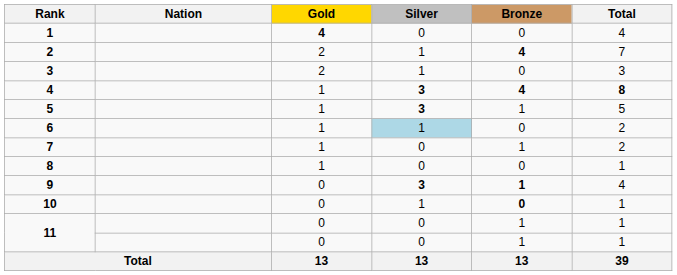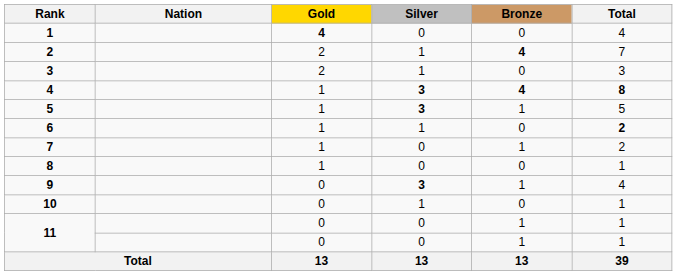(422, 128) lightblue background -> (422, 128) no background
(622, 128) normal -> (622, 128) bold
(522, 185) bold -> (522, 185) normal
(522, 204) bold -> (522, 204) normal
